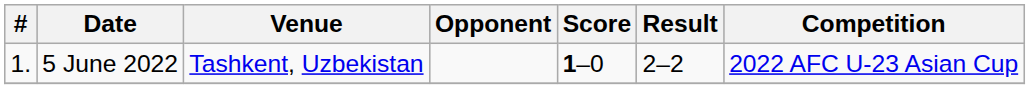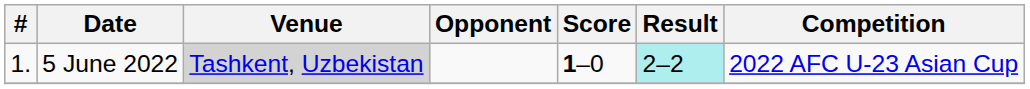(306, 63) no background -> (306, 63) lightgrey background
(663, 63) no background -> (663, 63) paleturquoise background
